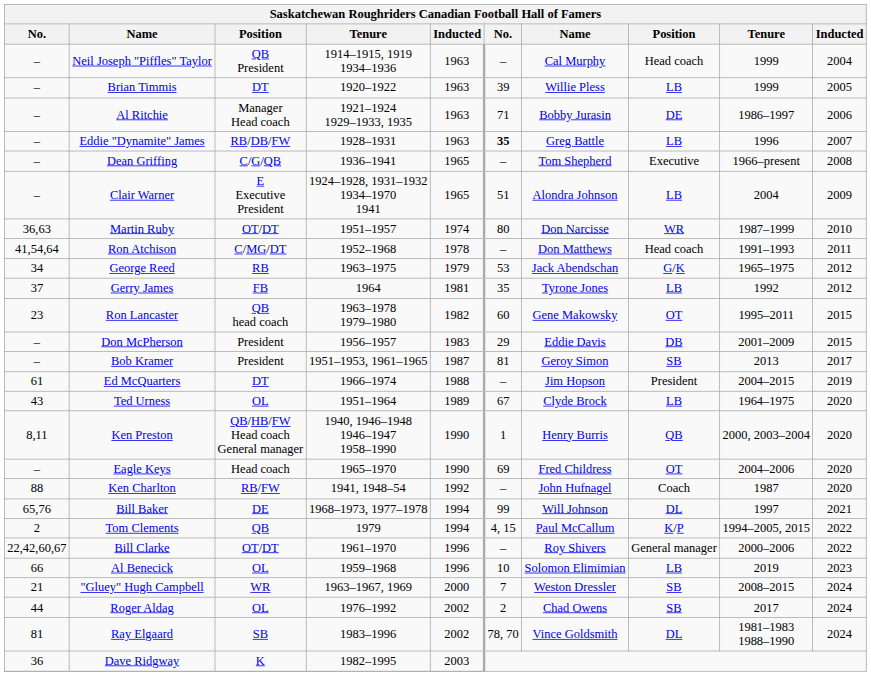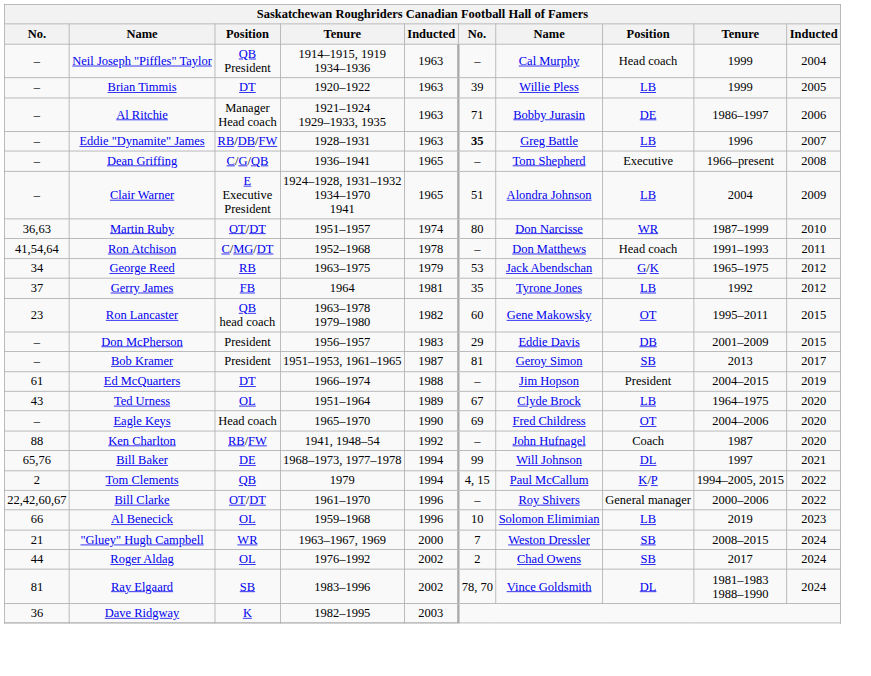- row: (142, 435)
